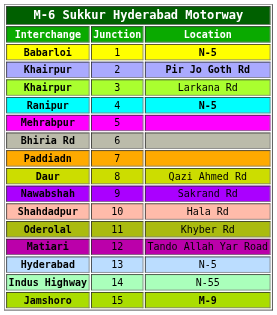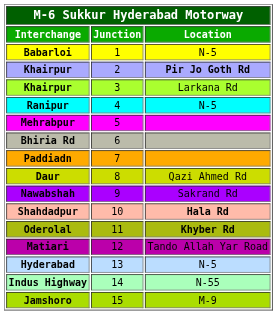(208, 52) bold -> (208, 52) normal
(208, 105) bold -> (208, 105) normal
(208, 212) normal -> (208, 212) bold
(208, 229) normal -> (208, 229) bold
(208, 300) bold -> (208, 300) normal
